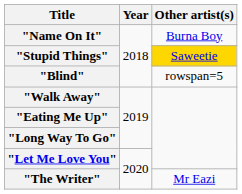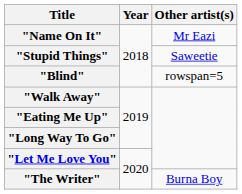(194, 35) Burna Boy -> (194, 35) Mr Eazi
(194, 55) gold background -> (194, 55) no background
(194, 179) Mr Eazi -> (194, 179) Burna Boy
